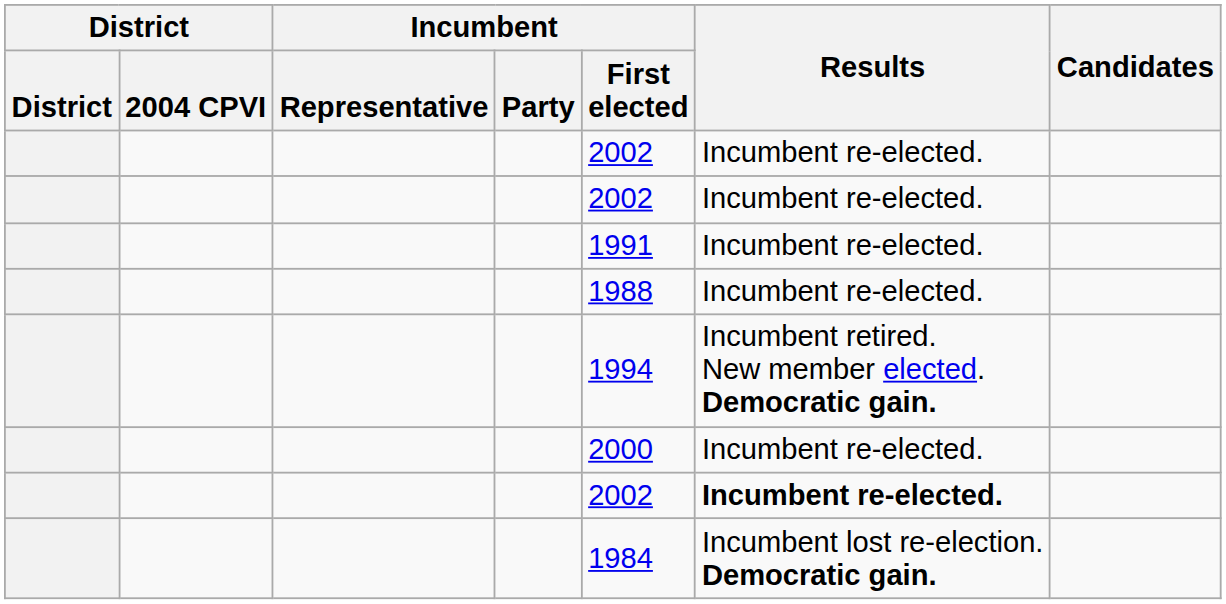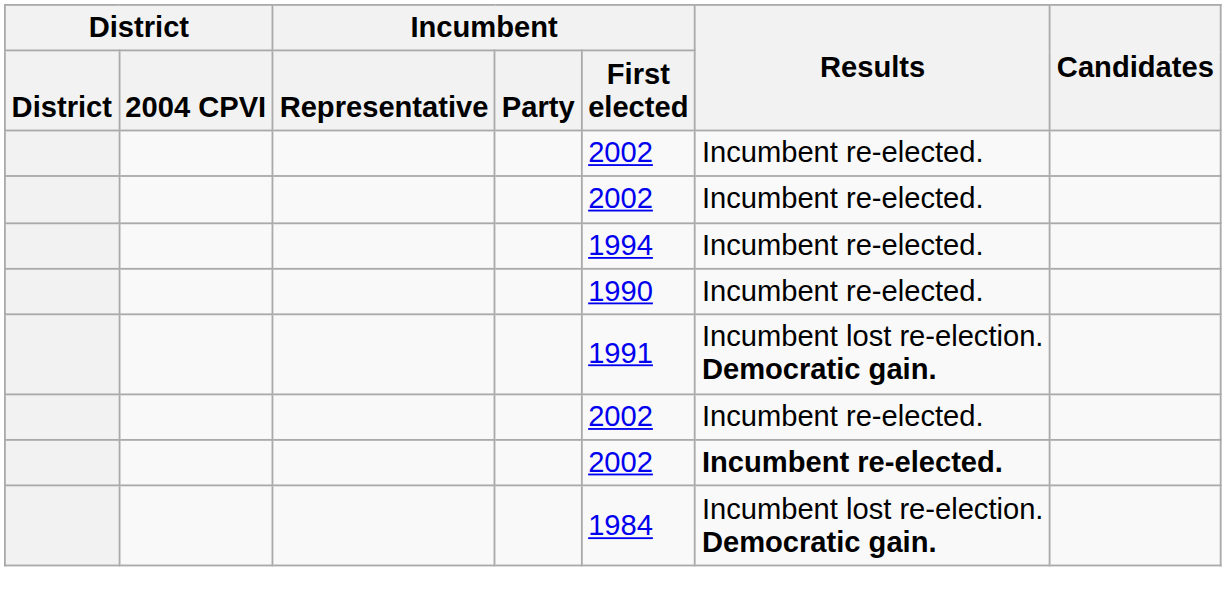(621, 245) 1991 -> (621, 245) 1994
(621, 291) 1988 -> (621, 291) 1990
(621, 370) 1994 -> (621, 353) 1991
(844, 370) Incumbent retired. New member elected. Democratic gain. -> (873, 353) Incumbent lost re-election. Democratic gain.
(621, 449) 2000 -> (621, 416) 2002
